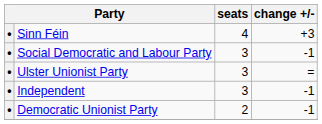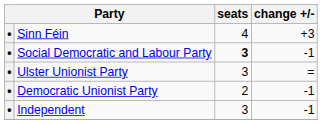(245, 53) normal -> (245, 53) bold
rows swapped: (87, 110) <-> (51, 91)
